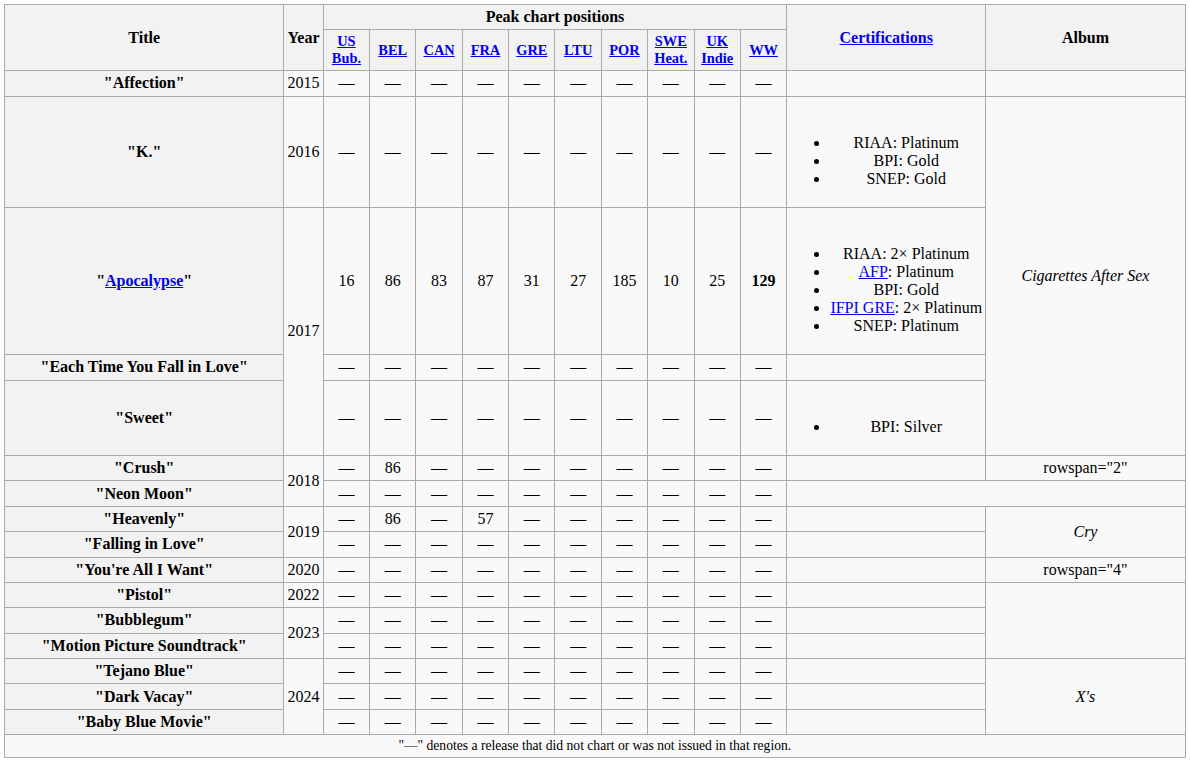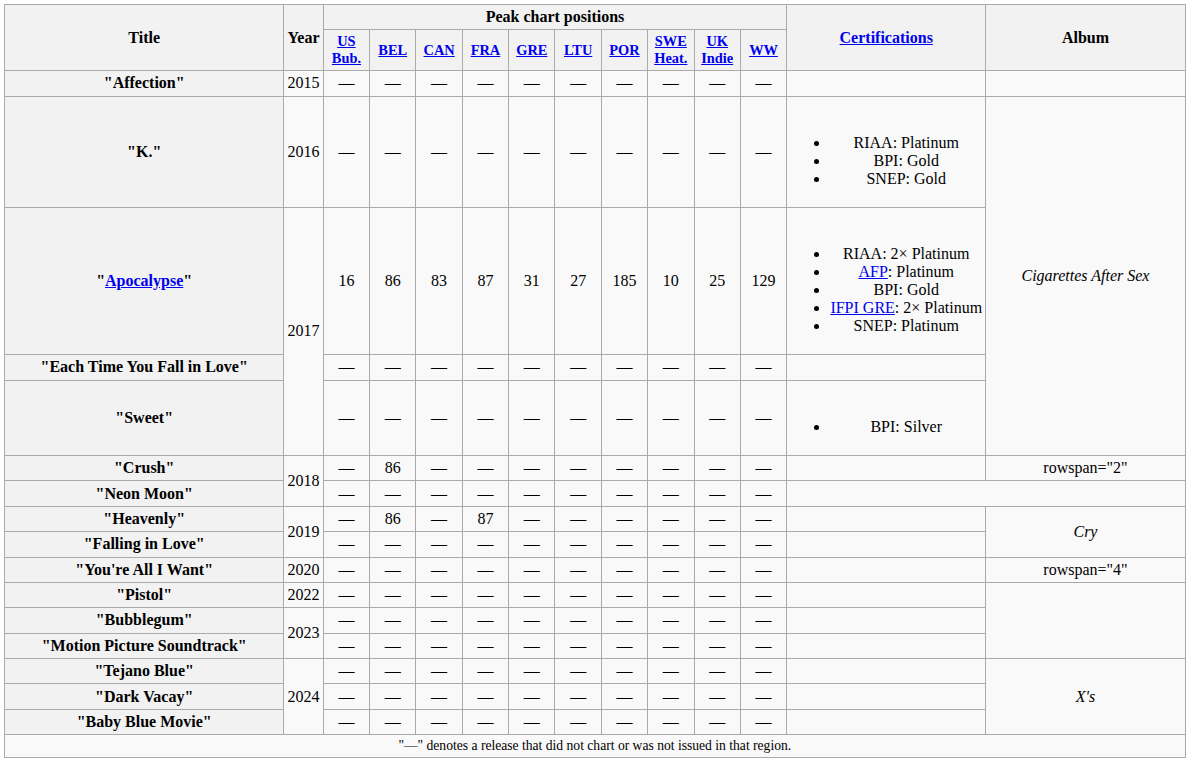(764, 281) bold -> (764, 281) normal
(485, 518) 57 -> (485, 518) 87
